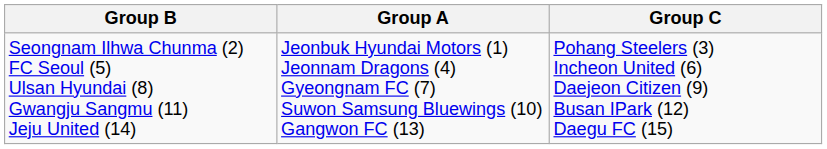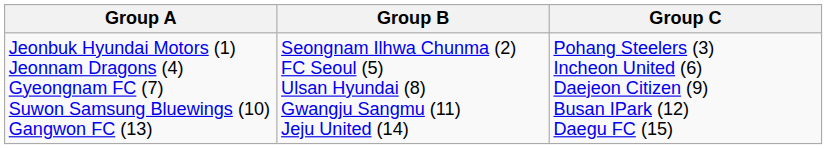columns swapped: (413, 18) <-> (141, 18)
